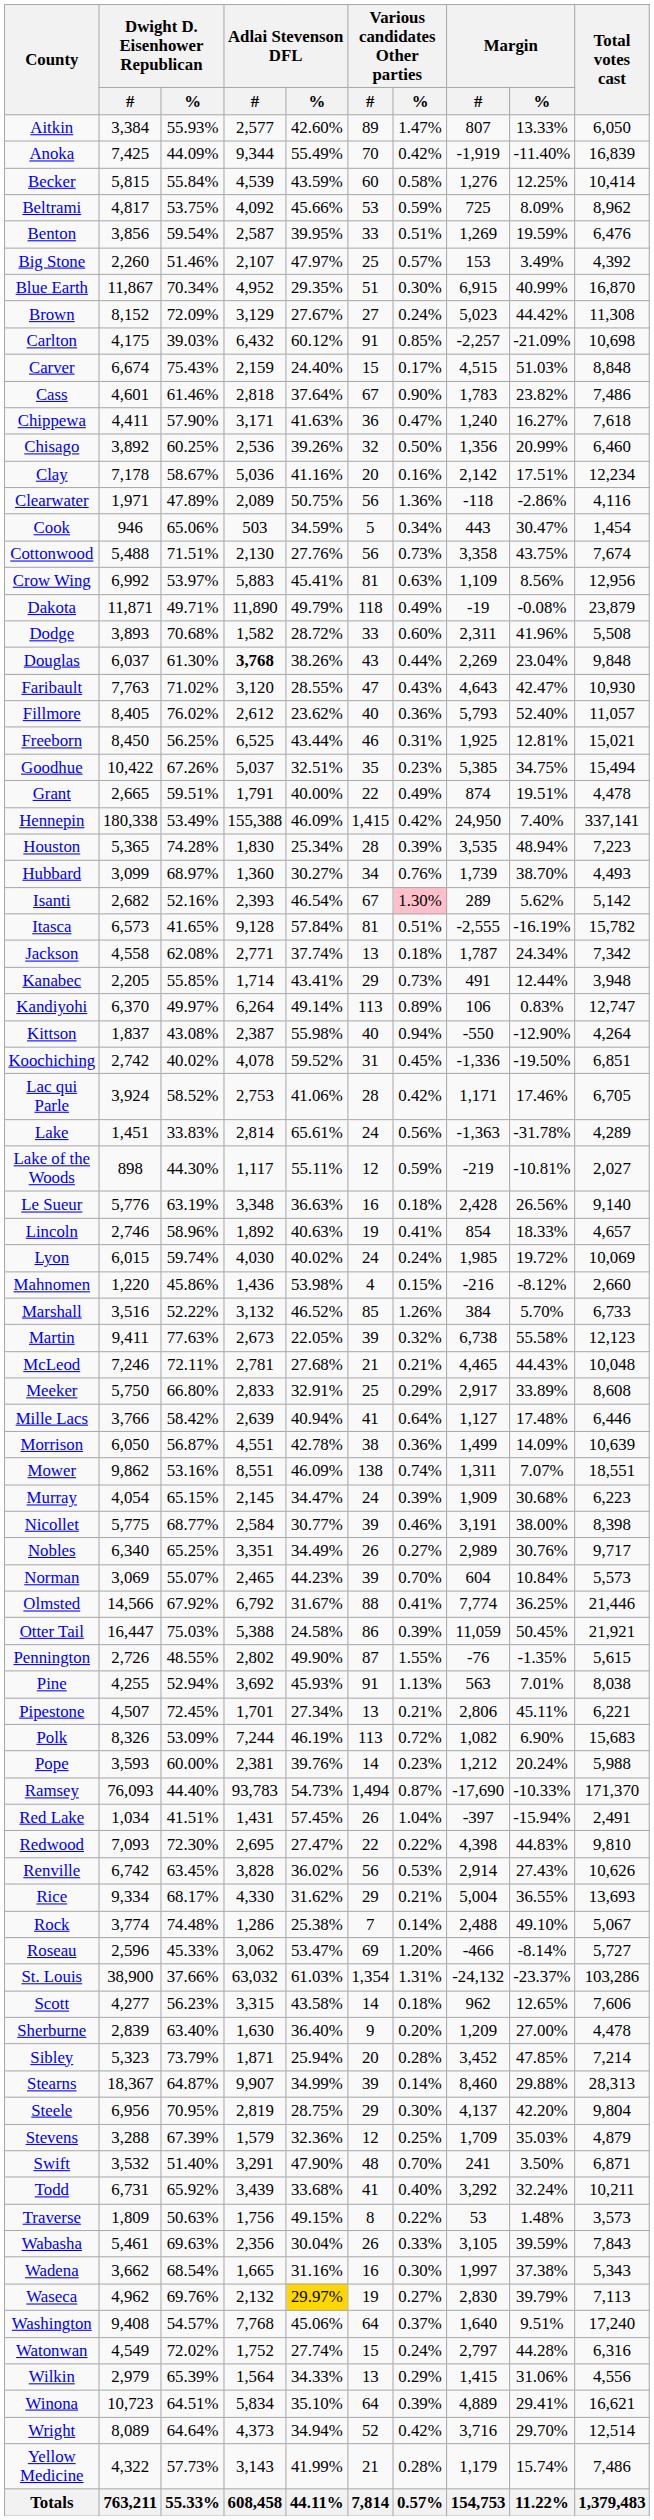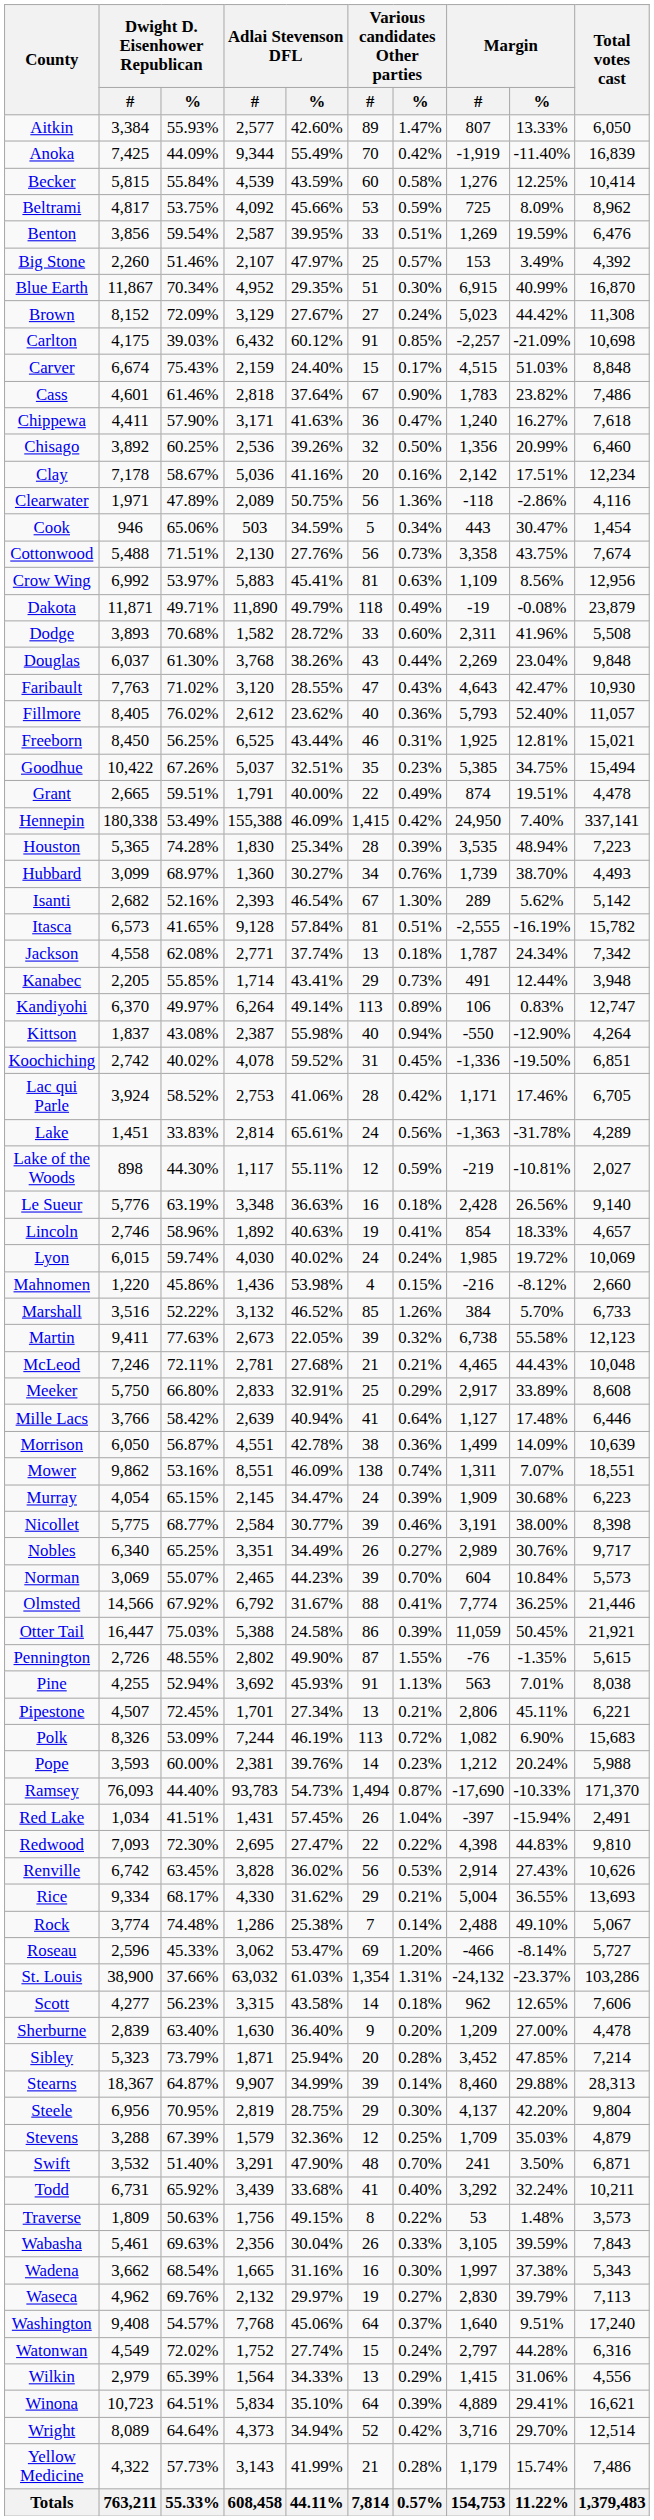(255, 660) bold -> (255, 660) normal
(420, 900) pink background -> (420, 900) no background
(317, 2297) gold background -> (317, 2297) no background
